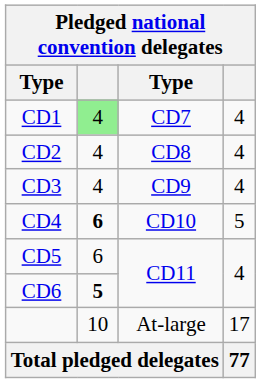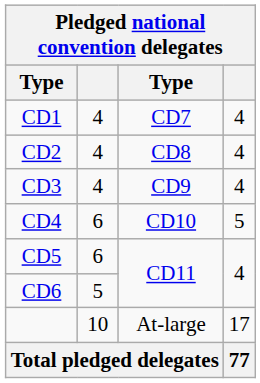(98, 117) lightgreen background -> (98, 117) no background
(98, 221) bold -> (98, 221) normal
(98, 290) bold -> (98, 290) normal
